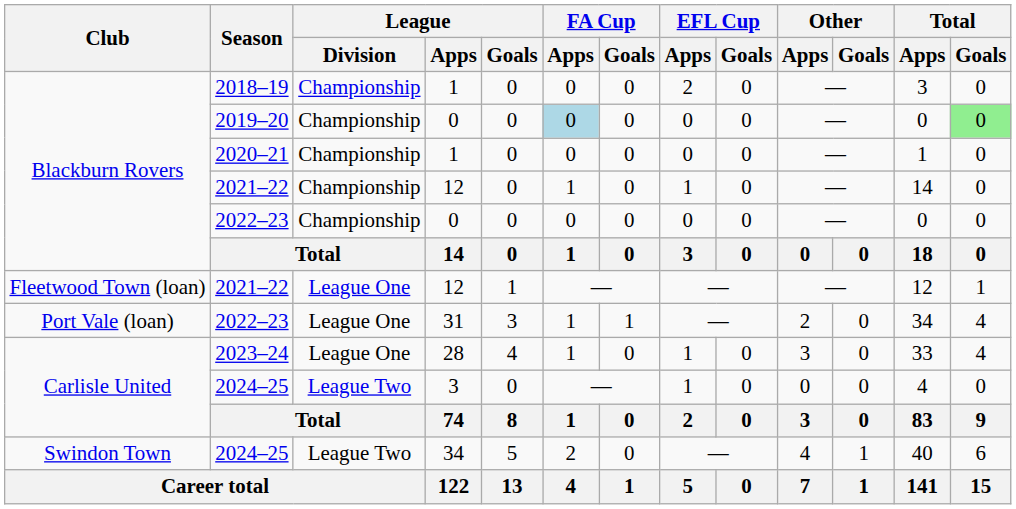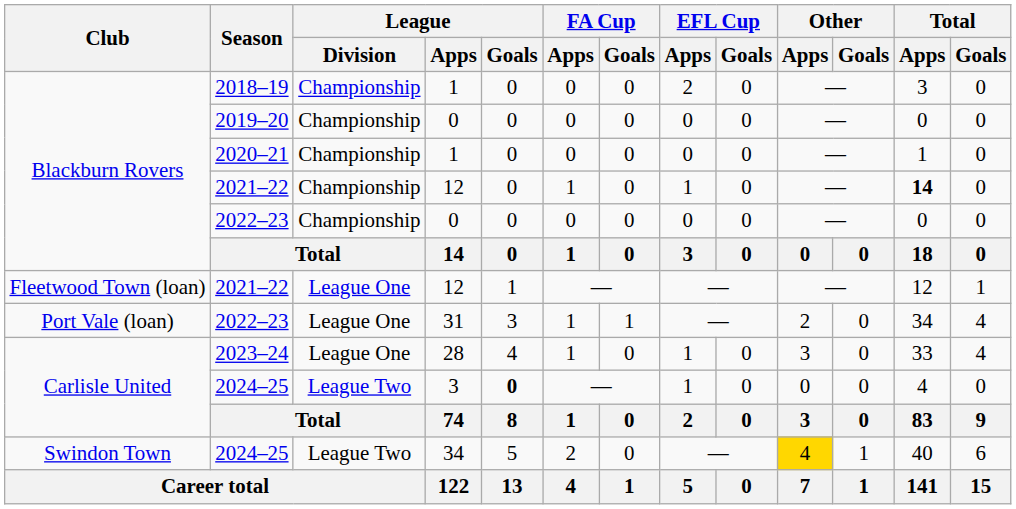(571, 120) lightblue background -> (571, 120) no background
(981, 120) lightgreen background -> (981, 120) no background
(922, 187) normal -> (922, 187) bold
(512, 386) normal -> (512, 386) bold
(805, 453) no background -> (805, 453) gold background
